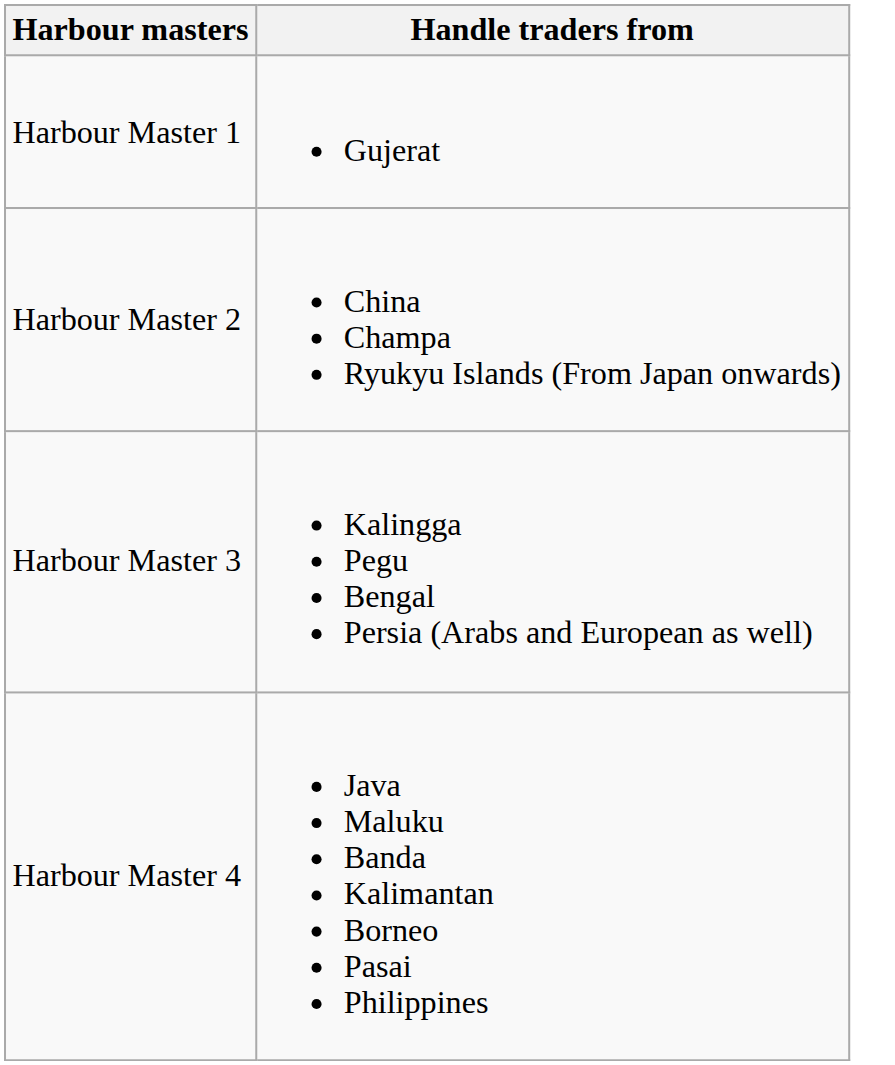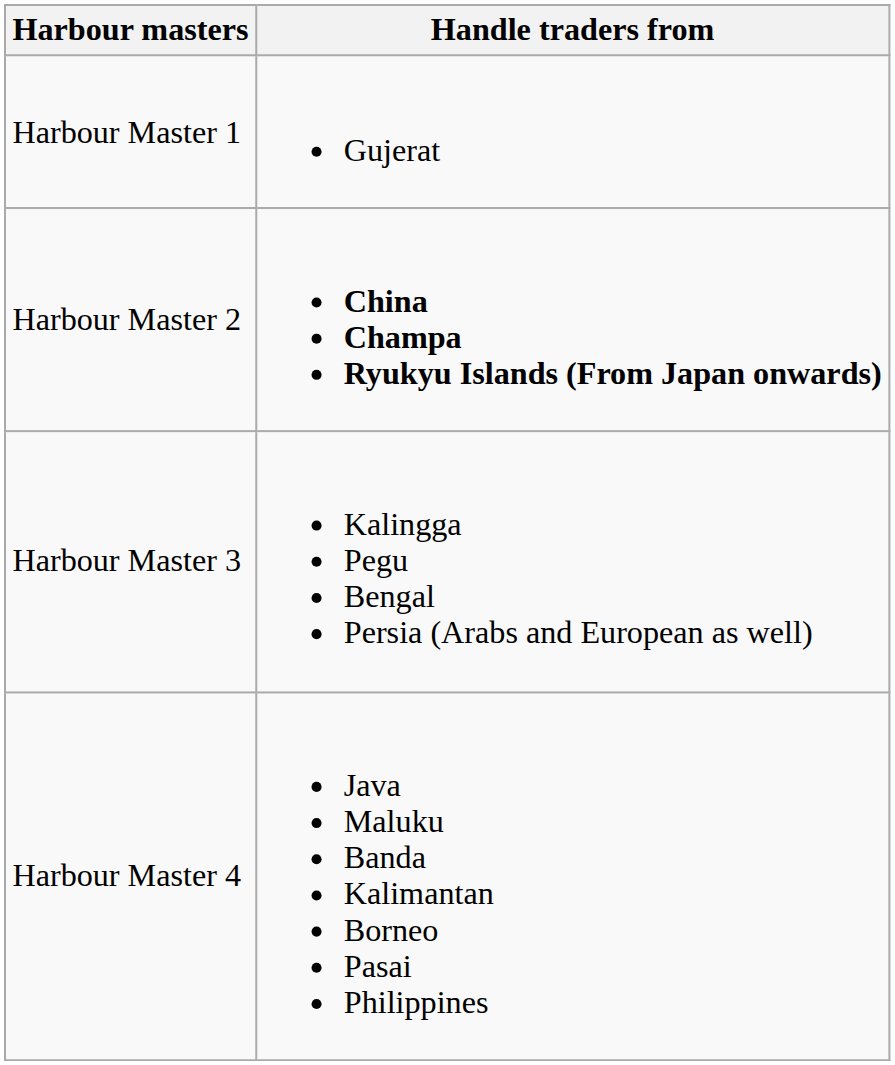(552, 338) normal -> (573, 338) bold
